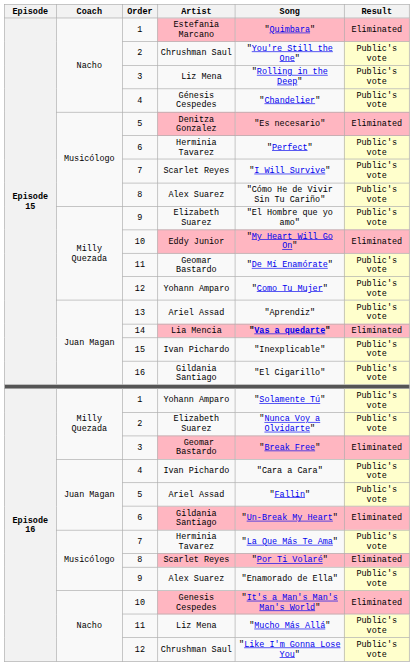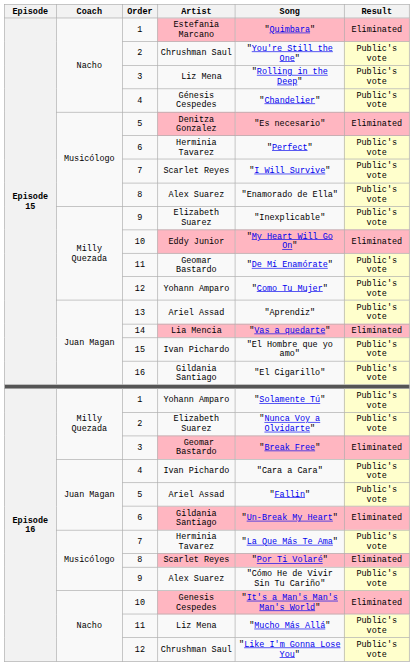(290, 195) "Cómo He de Vivir Sin Tu Cariño" -> (290, 195) "Enamorado de Ella"
(290, 218) "El Hombre que yo amo" -> (290, 218) "Inexplicable"
(290, 331) bold -> (290, 331) normal
(290, 349) "Inexplicable" -> (290, 349) "El Hombre que yo amo"
(290, 579) "Enamorado de Ella" -> (290, 579) "Cómo He de Vivir Sin Tu Cariño"
